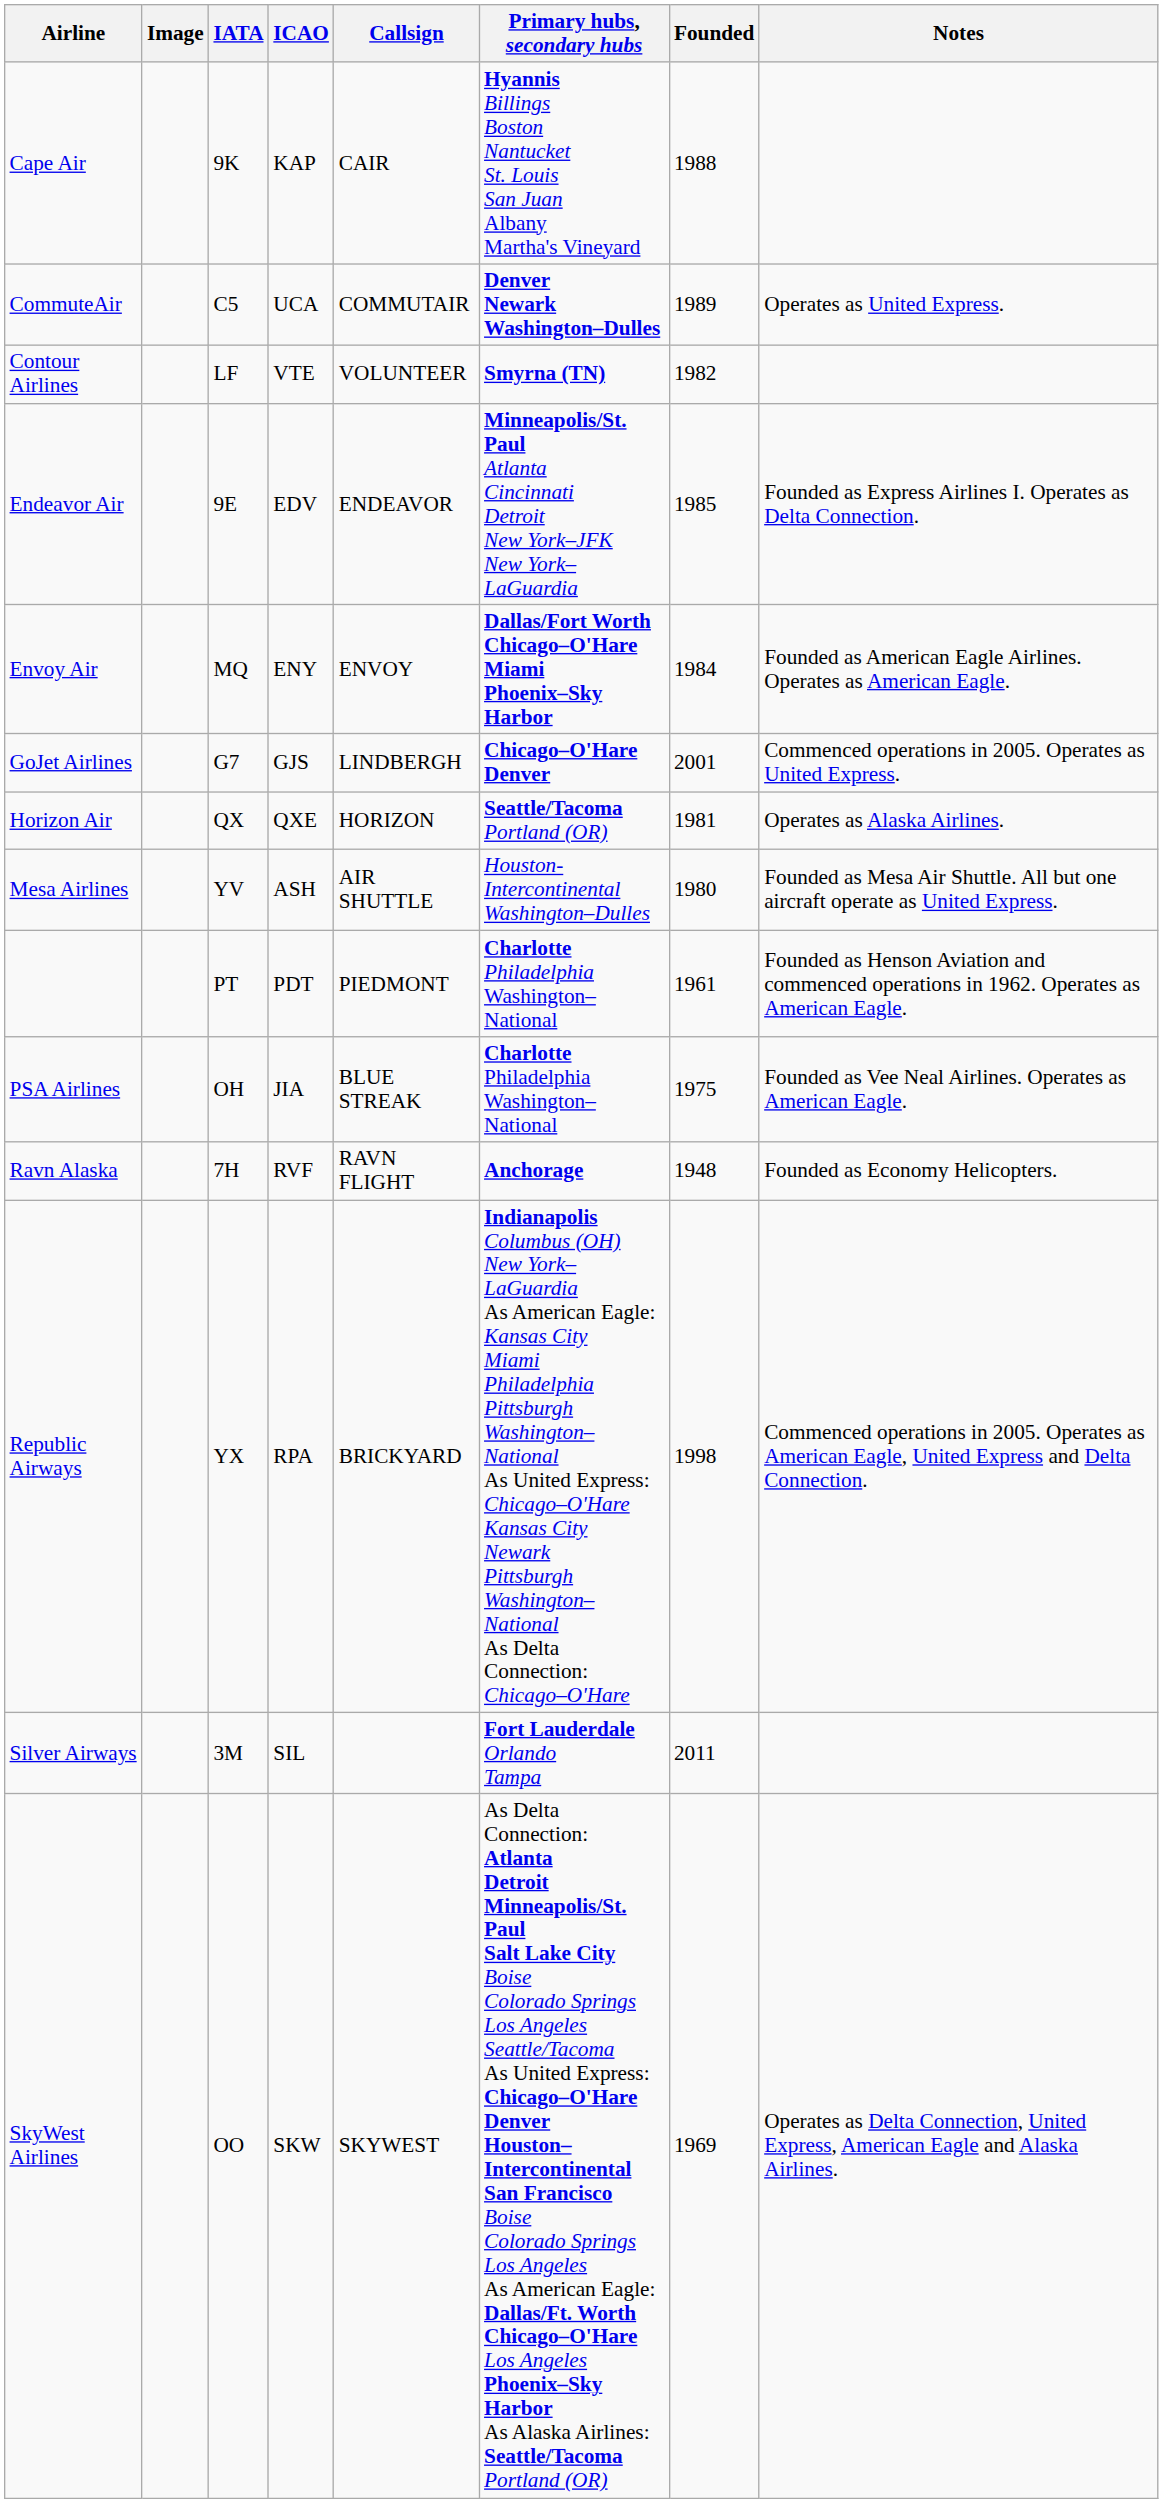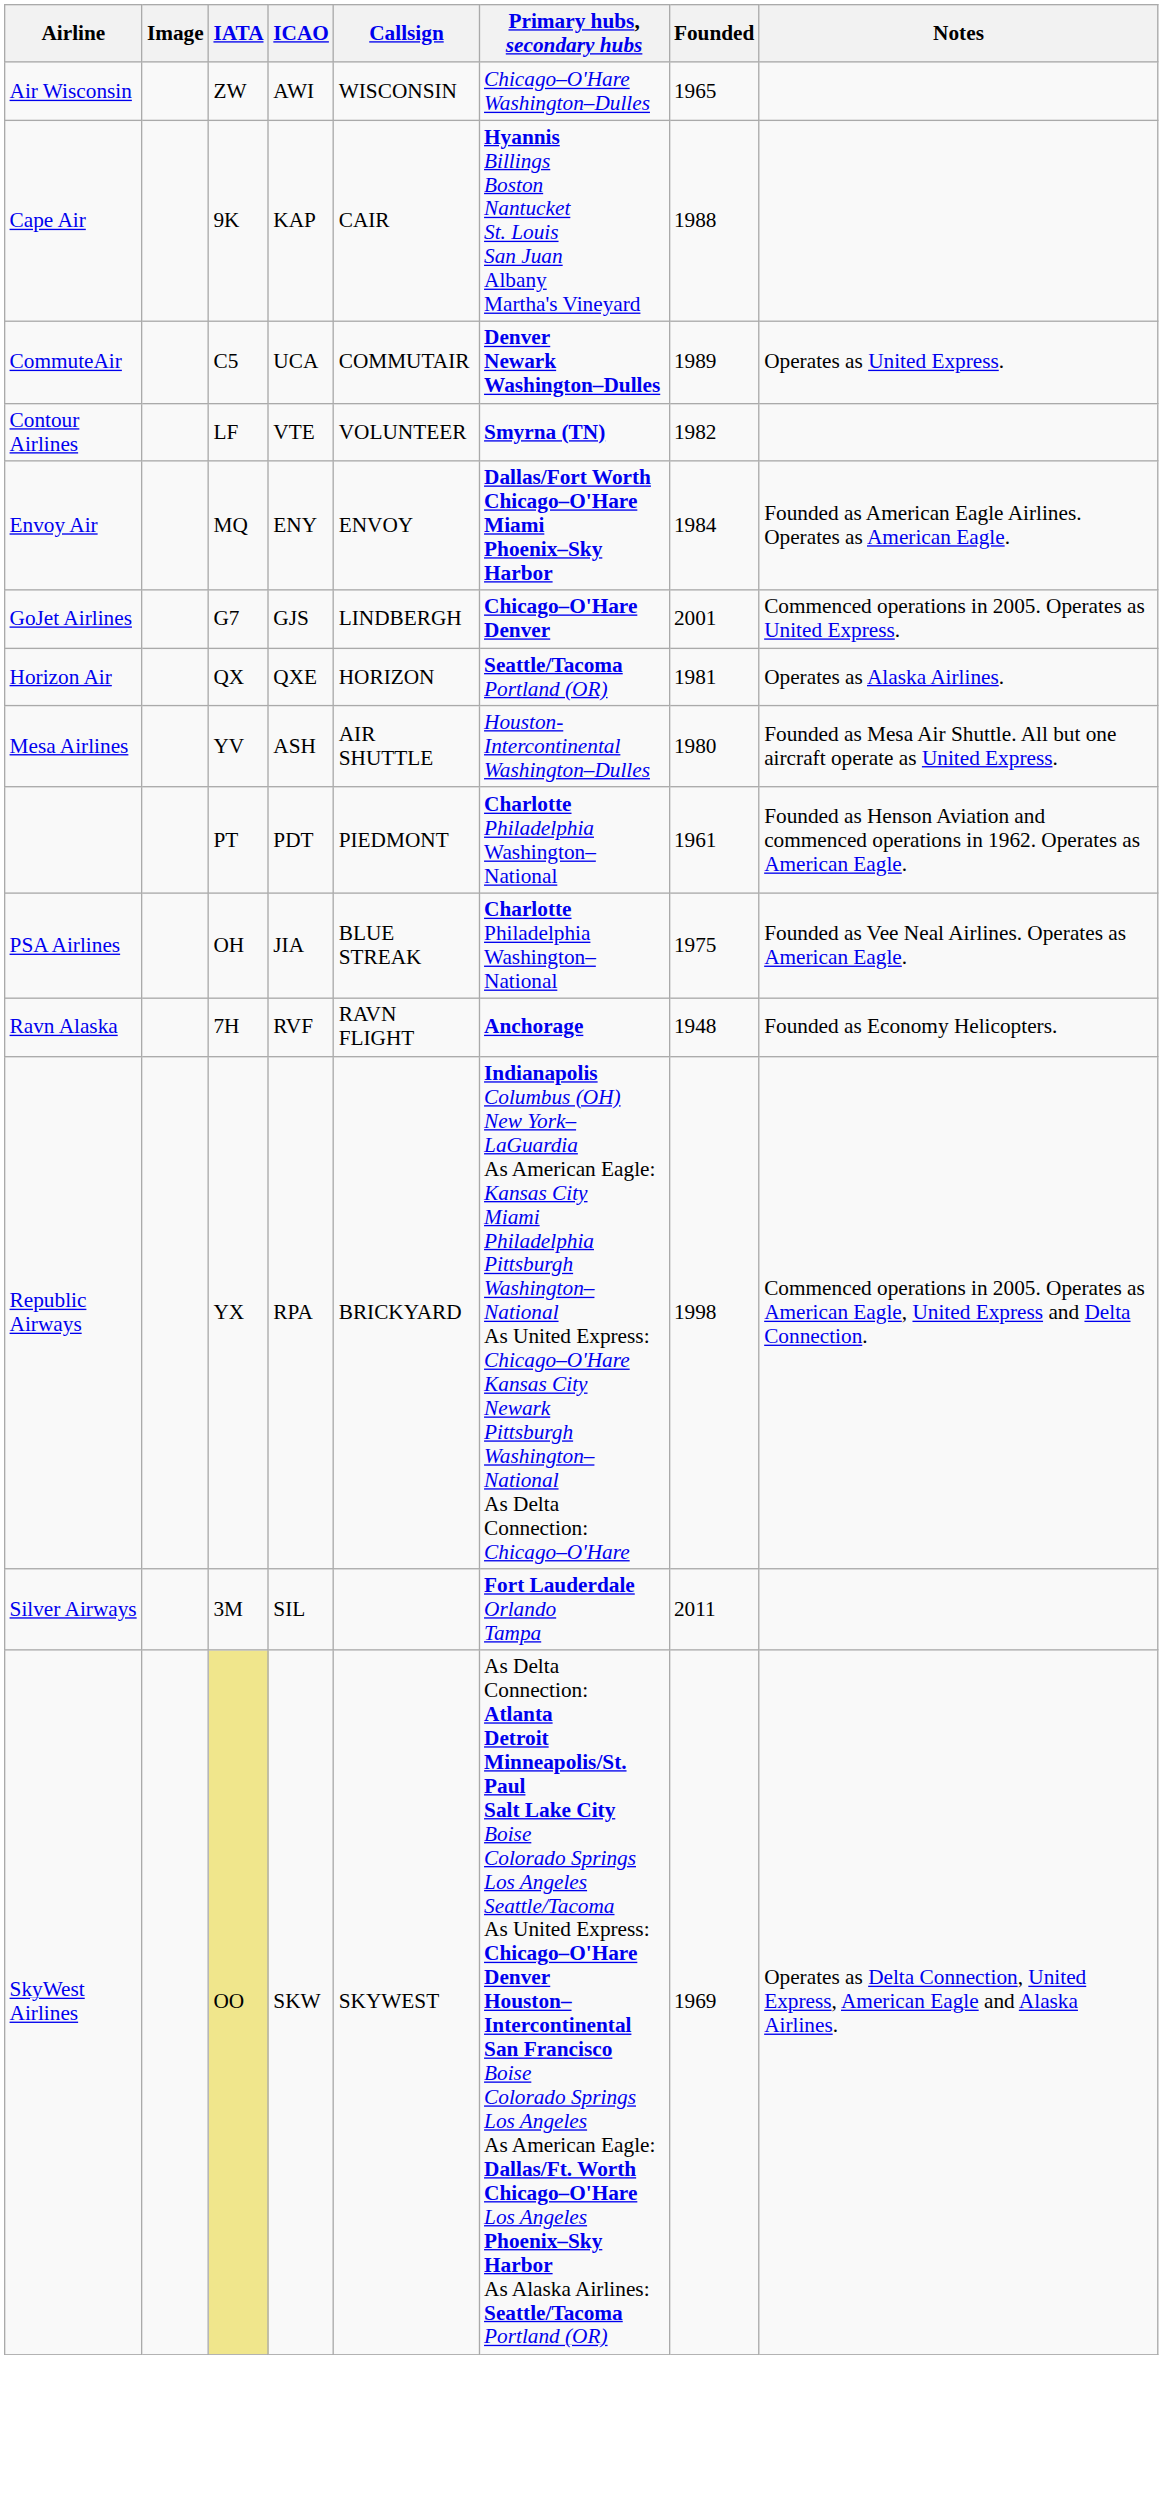+ row: (71, 91)
- row: (67, 503)
(229, 2145) no background -> (229, 2002) khaki background
